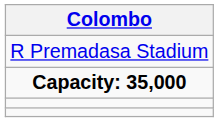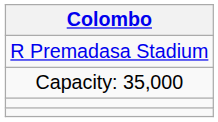(109, 82) bold -> (109, 82) normal
